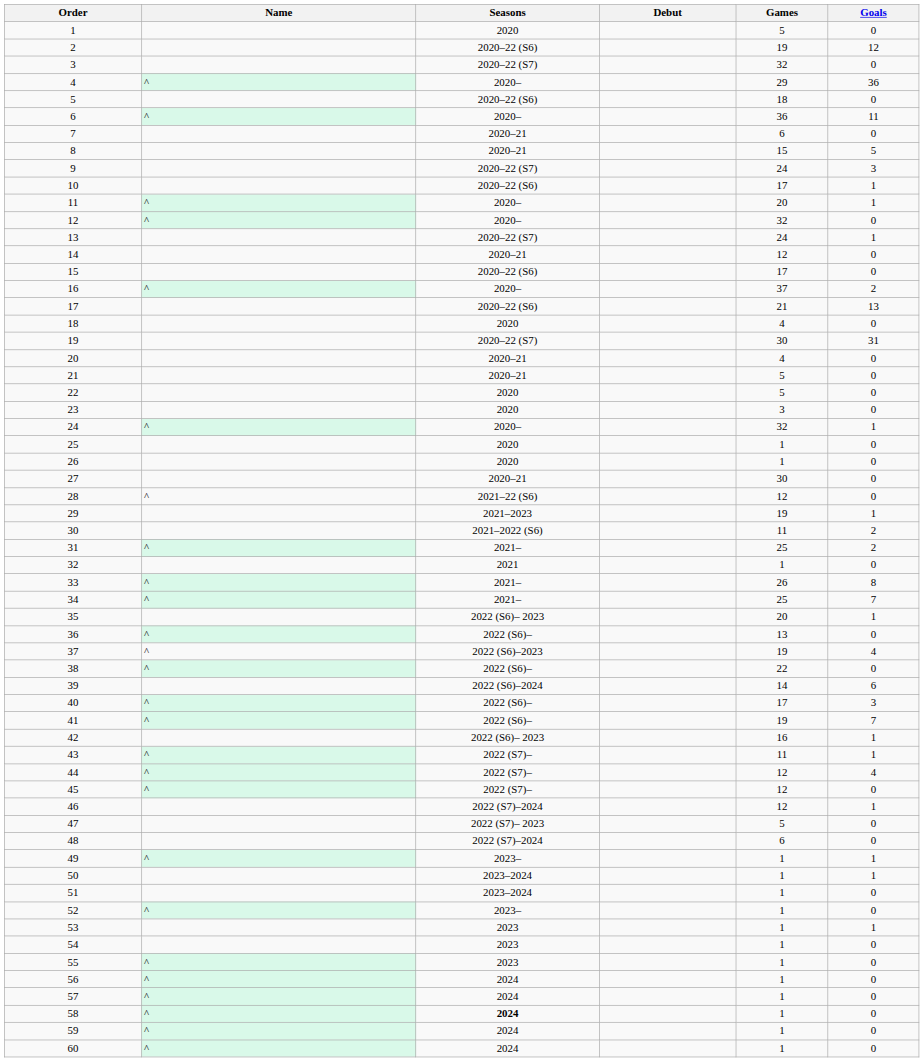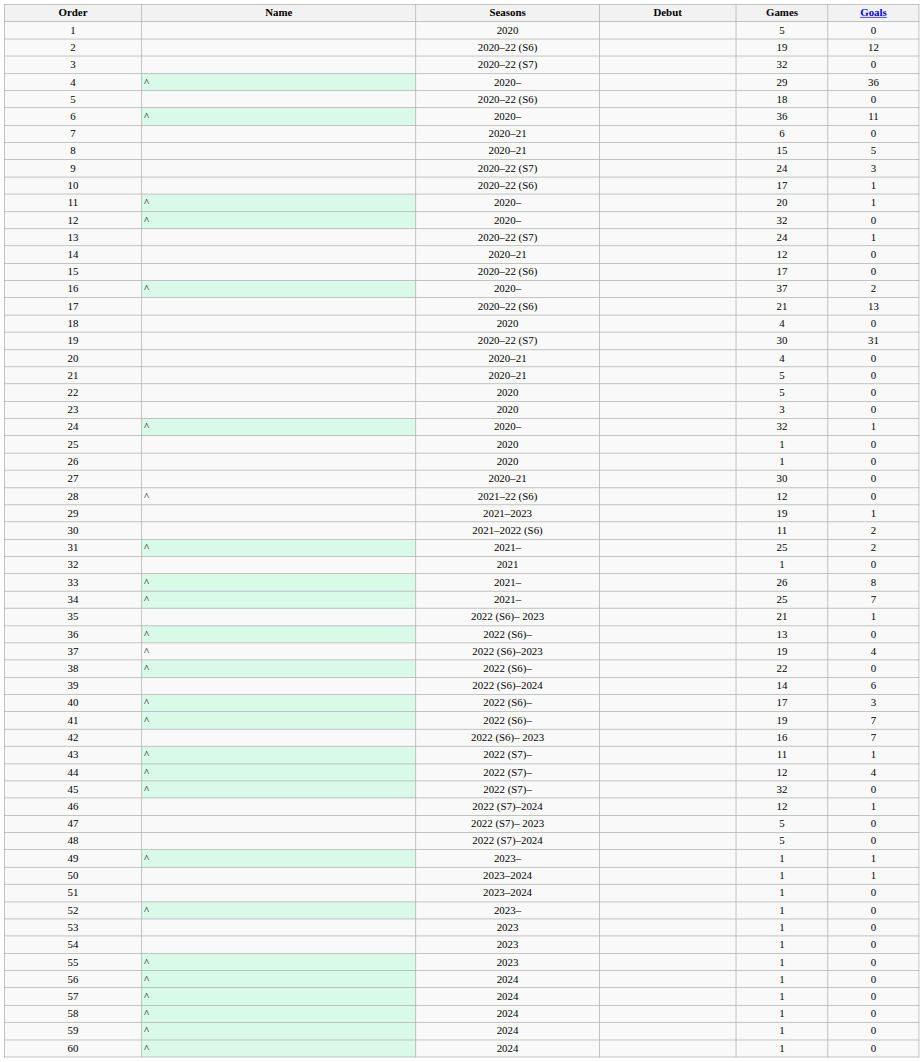(782, 617) 20 -> (782, 617) 21
(873, 737) 1 -> (873, 737) 7
(782, 789) 12 -> (782, 789) 32
(782, 841) 6 -> (782, 841) 5
(873, 927) 1 -> (873, 927) 0
(508, 1013) bold -> (508, 1013) normal
